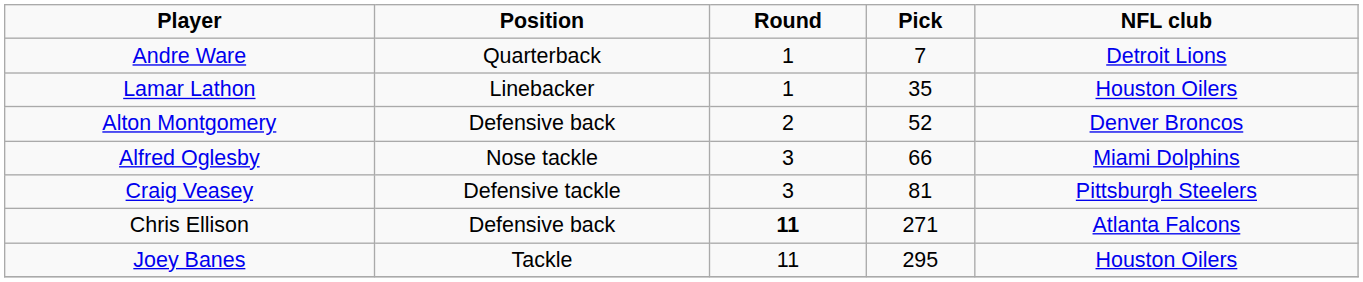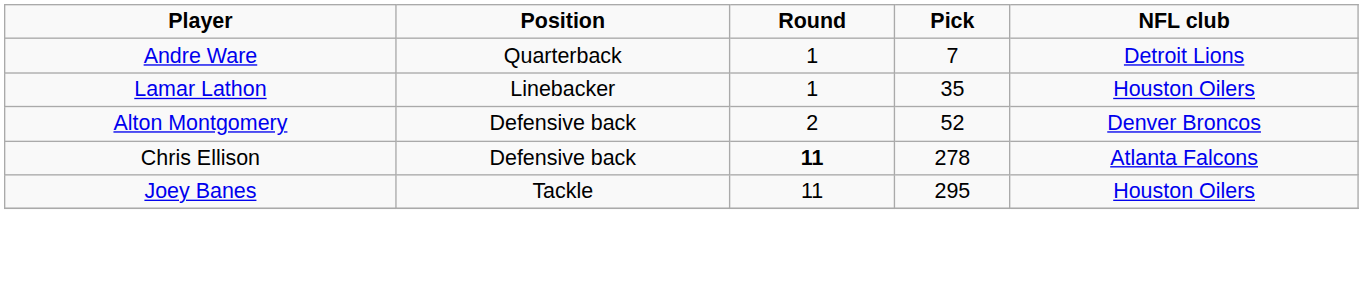- row: (189, 157)
- row: (189, 191)
(920, 225) 271 -> (952, 157) 278
